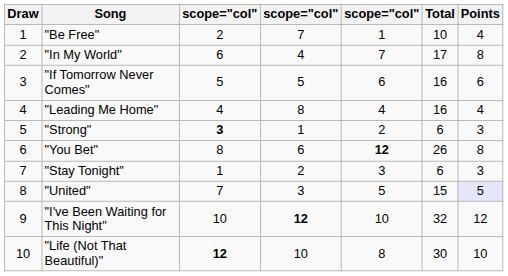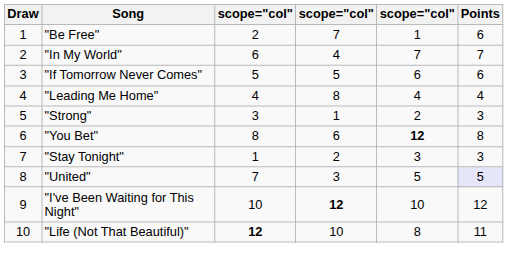- column: (440, 14)
(480, 34) 4 -> (480, 34) 6
(480, 55) 8 -> (480, 55) 7
(220, 130) bold -> (255, 116) normal
(480, 253) 10 -> (480, 232) 11
